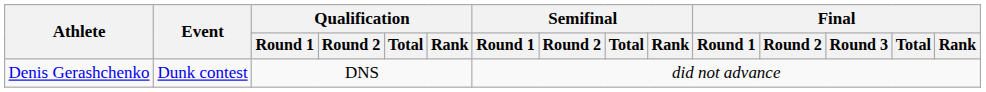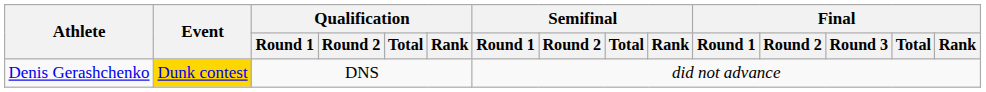(203, 73) no background -> (203, 73) gold background
